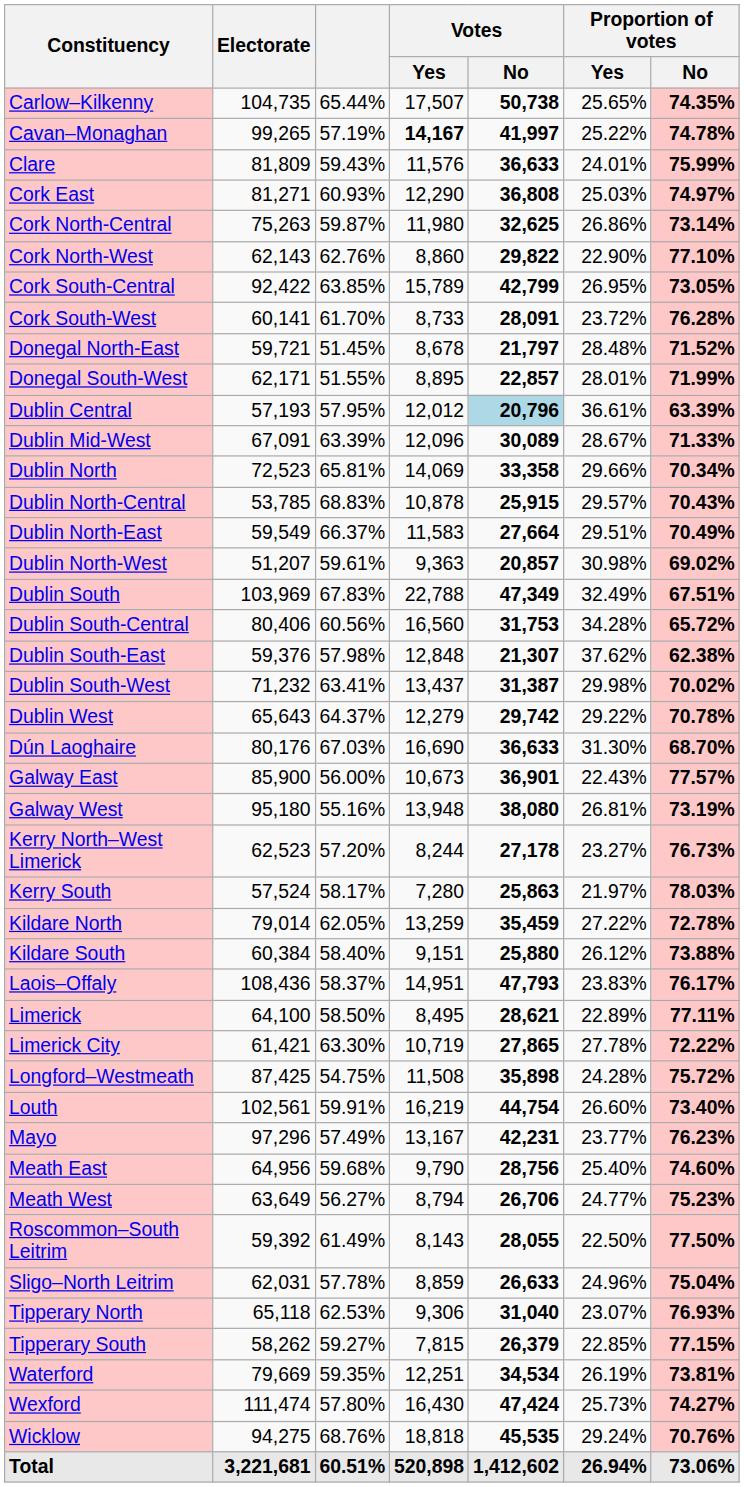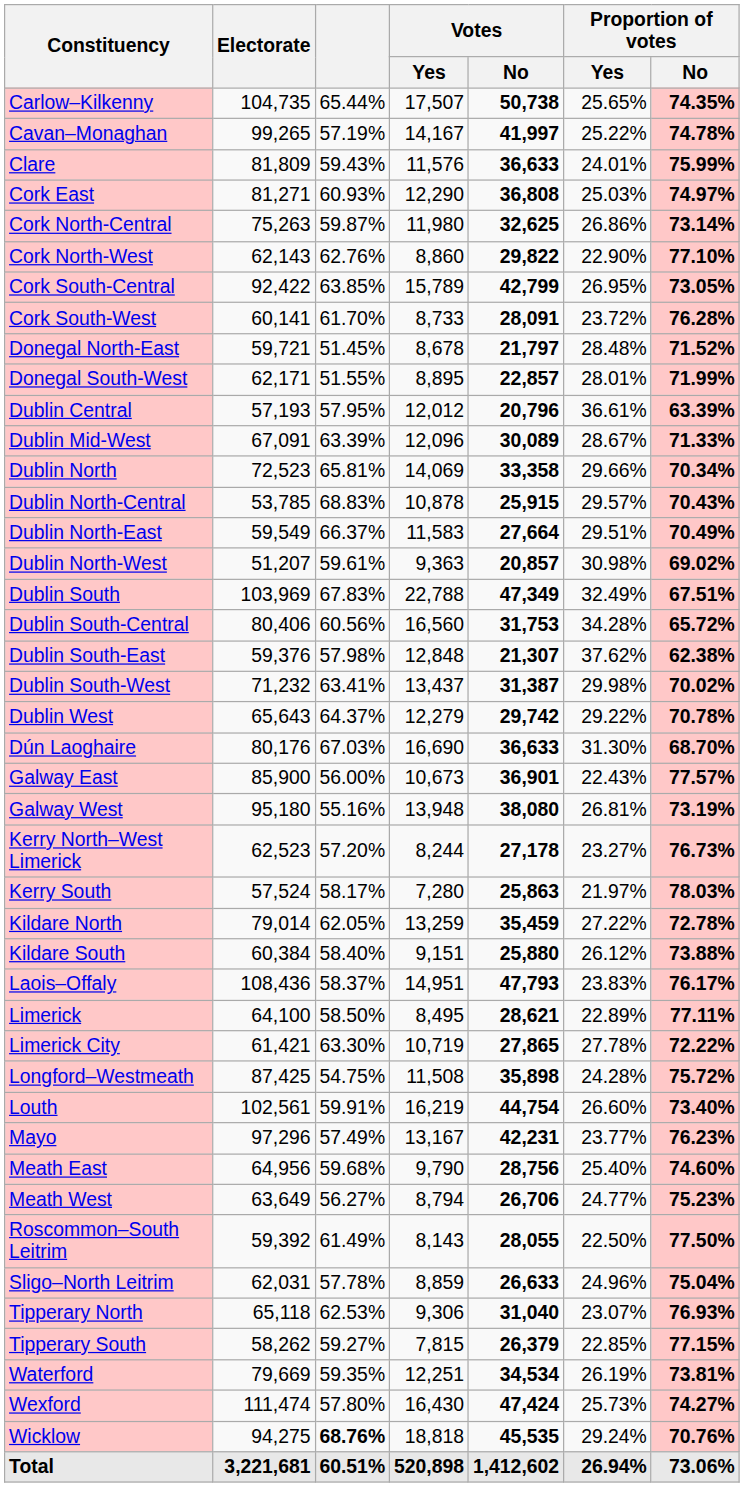(434, 133) bold -> (434, 133) normal
(529, 410) lightblue background -> (529, 410) no background
(352, 1436) normal -> (352, 1436) bold
